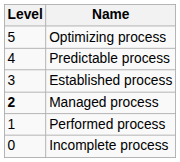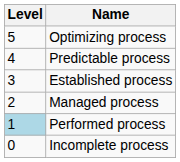(11, 102) bold -> (11, 102) normal
(11, 124) no background -> (11, 124) lightblue background
